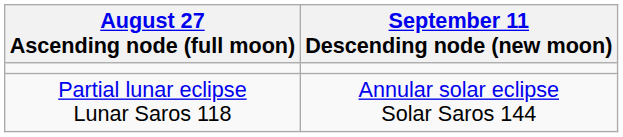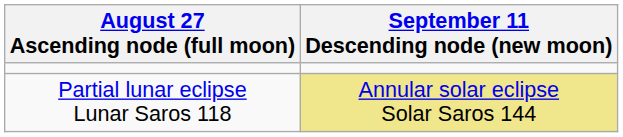(459, 102) no background -> (459, 102) khaki background
